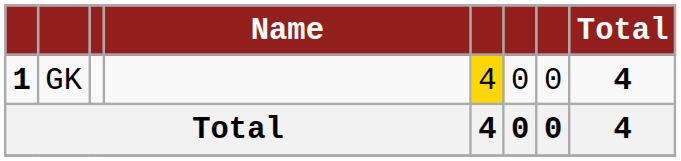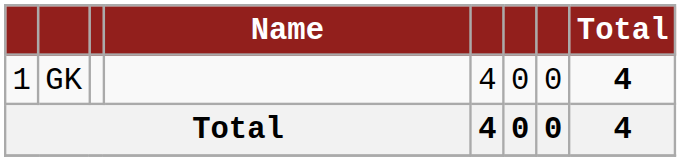(22, 80) bold -> (22, 80) normal
(487, 80) gold background -> (487, 80) no background
